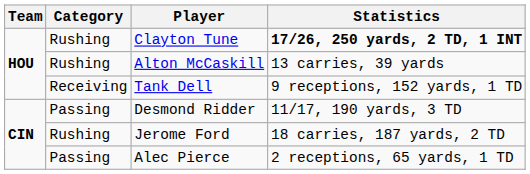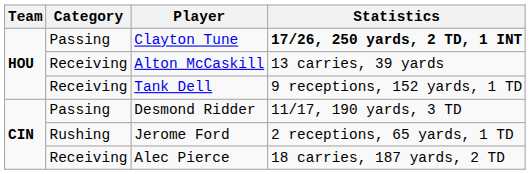(80, 40) Rushing -> (80, 40) Passing
(80, 64) Rushing -> (88, 64) Receiving
(388, 134) 18 carries, 187 yards, 2 TD -> (392, 134) 2 receptions, 65 yards, 1 TD
(80, 158) Passing -> (88, 158) Receiving
(392, 158) 2 receptions, 65 yards, 1 TD -> (388, 158) 18 carries, 187 yards, 2 TD
